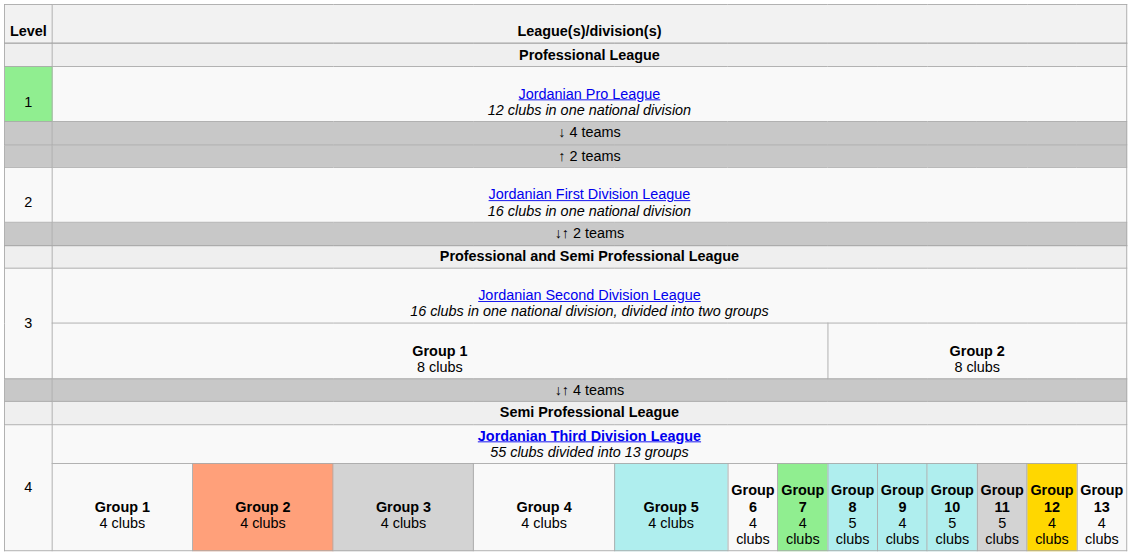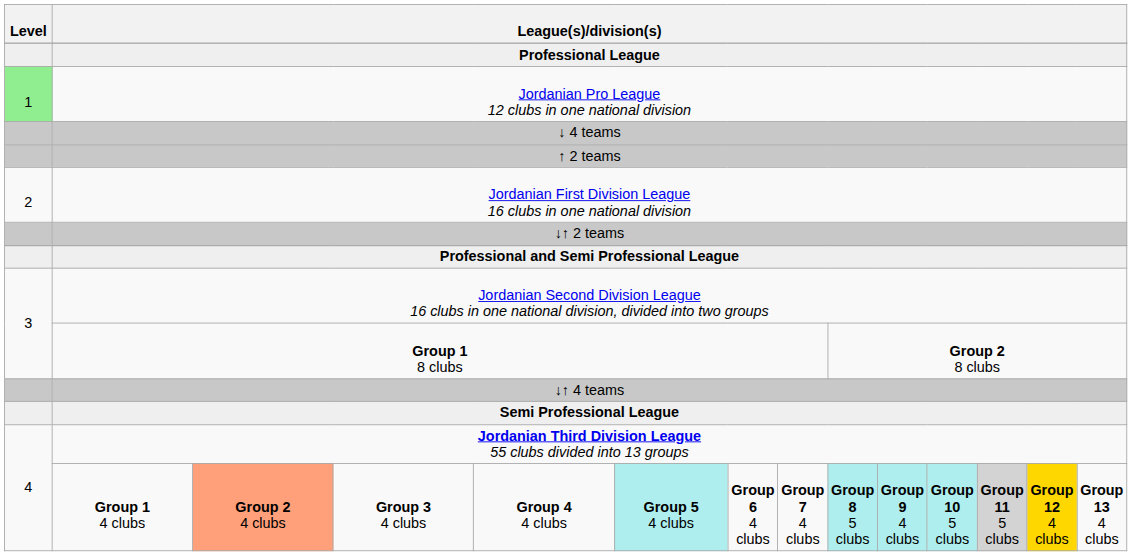(404, 515) lightgrey background -> (404, 515) no background
(803, 515) lightgreen background -> (803, 515) no background
